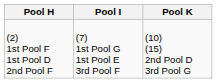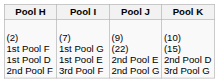+ column: (135, 12)
